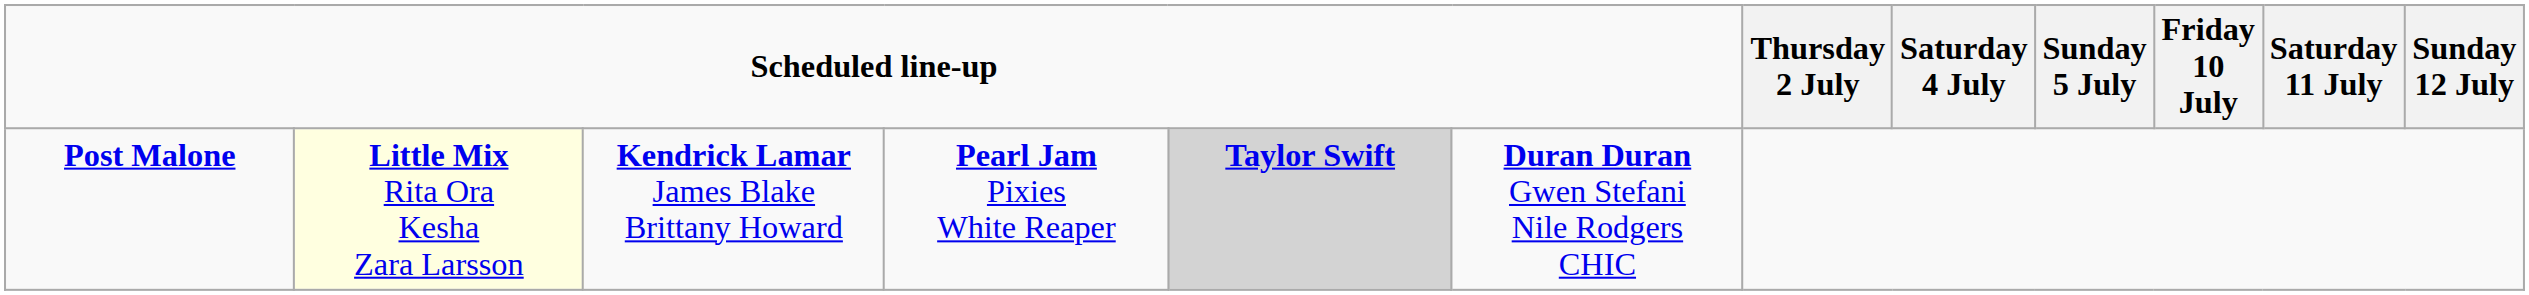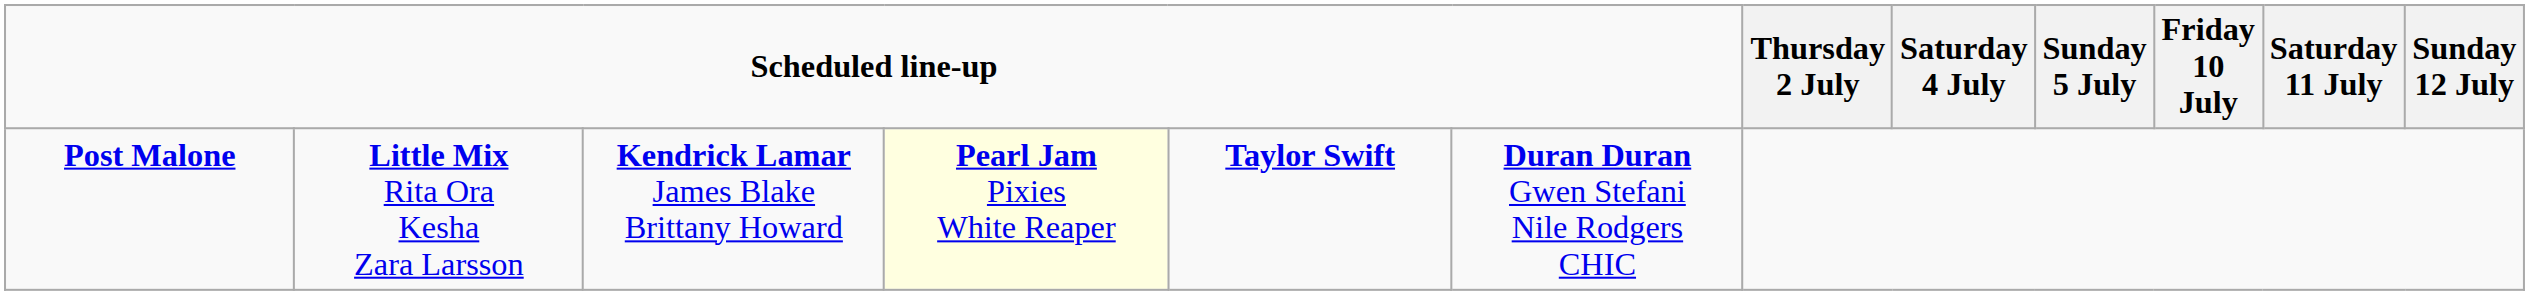(439, 208) lightyellow background -> (439, 208) no background
(1026, 190) no background -> (1026, 190) lightyellow background
(1310, 154) lightgrey background -> (1310, 154) no background
